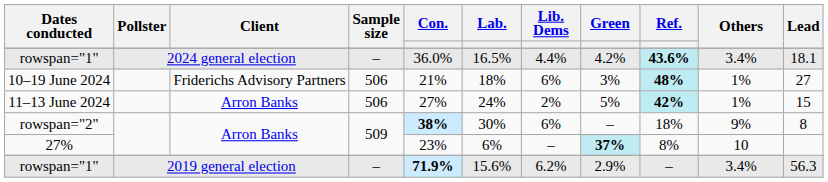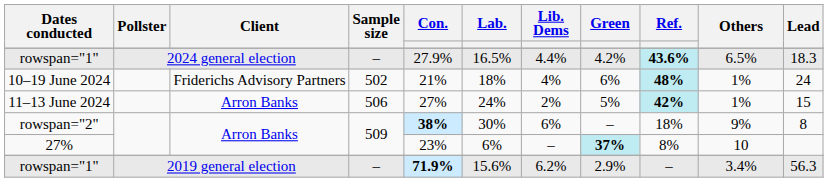(433, 59) 36.0% -> (433, 59) 27.9%
(741, 59) 3.4% -> (741, 59) 6.5%
(803, 59) 18.1 -> (803, 59) 18.3
(376, 80) 506 -> (376, 80) 502
(551, 80) 6% -> (551, 80) 4%
(610, 80) 3% -> (610, 80) 6%
(803, 80) 27 -> (803, 80) 24
